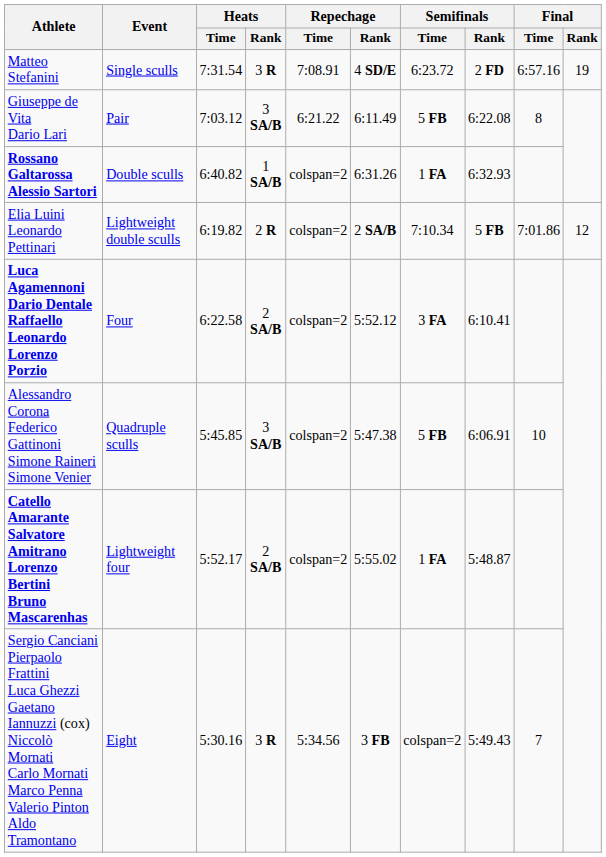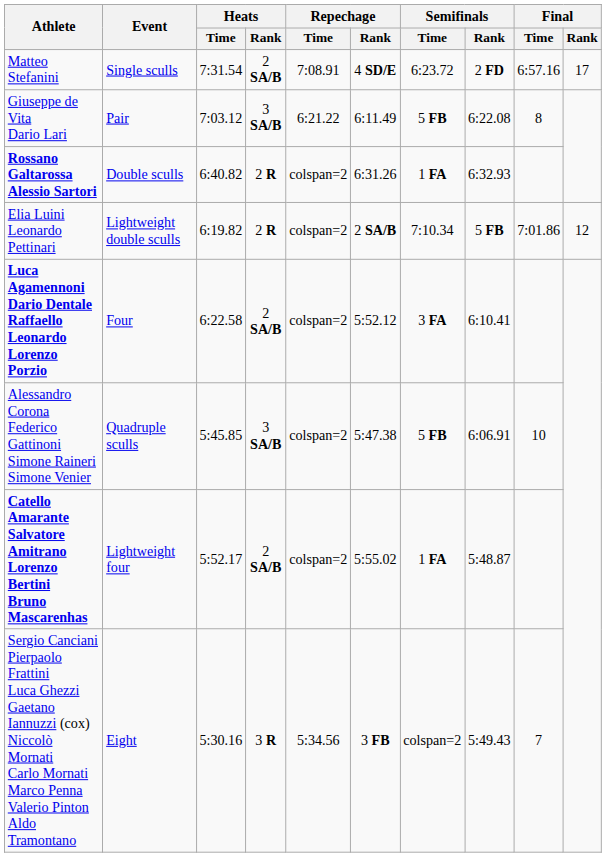(266, 70) 3 R -> (266, 70) 2 SA/B
(582, 70) 19 -> (582, 70) 17
(266, 175) 1 SA/B -> (266, 175) 2 R
